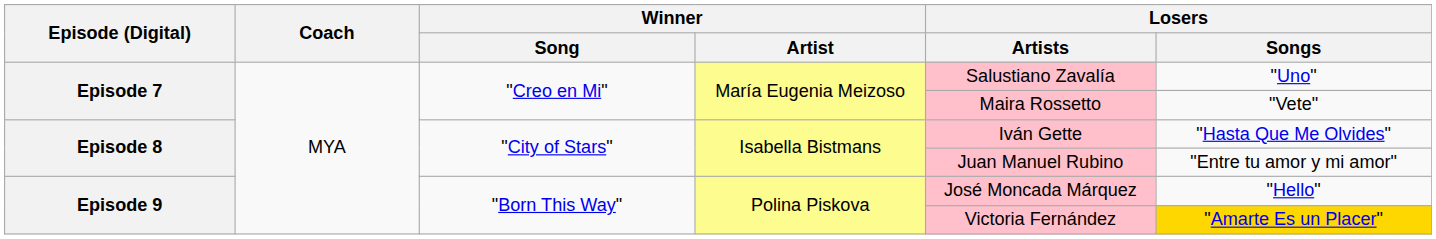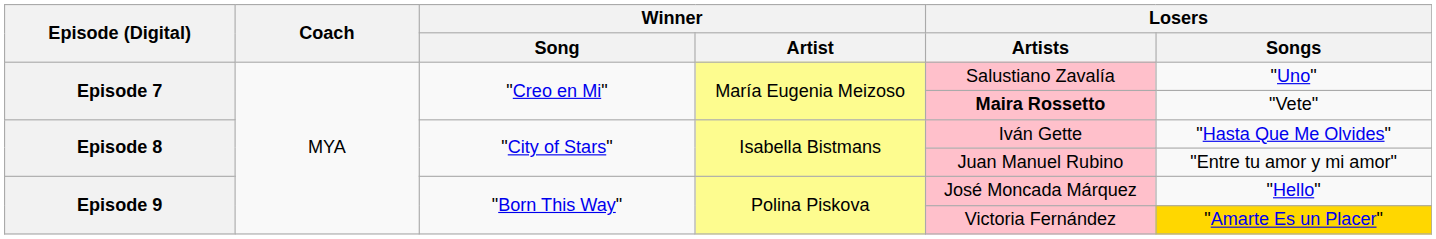(1040, 104) normal -> (1040, 104) bold
